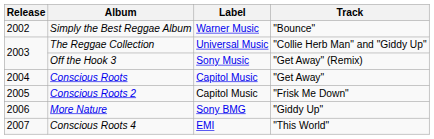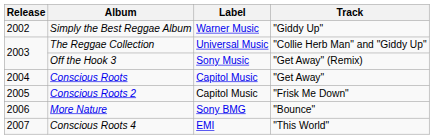(294, 28) "Bounce" -> (298, 28) "Giddy Up"
(298, 110) "Giddy Up" -> (294, 110) "Bounce"
